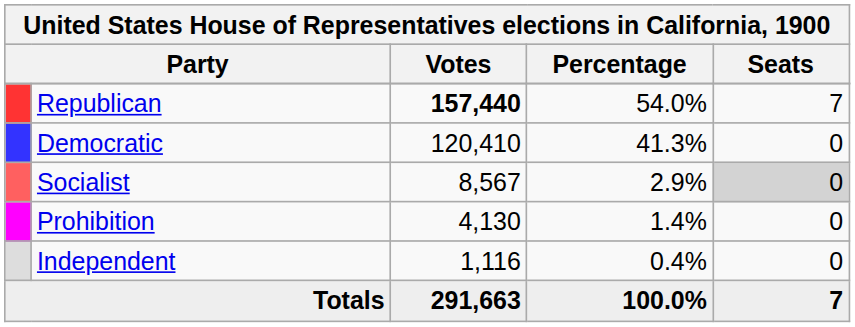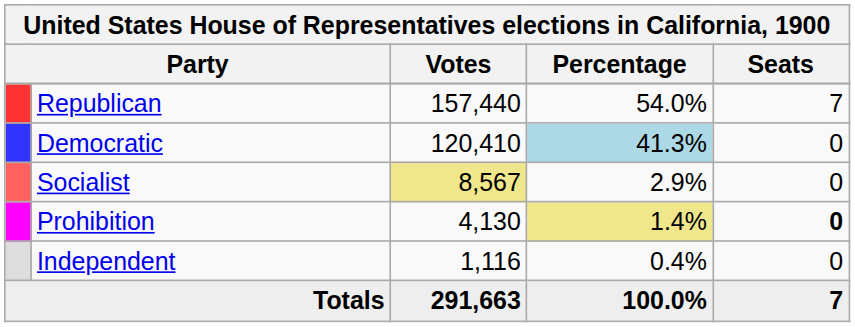(476, 104) bold -> (476, 104) normal
(671, 143) no background -> (671, 143) lightblue background
(490, 183) no background -> (490, 183) khaki background
(836, 183) lightgrey background -> (836, 183) no background
(678, 222) no background -> (678, 222) khaki background
(836, 222) normal -> (836, 222) bold
